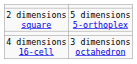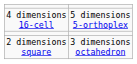(36, 20) 2 dimensions square -> (36, 20) 4 dimensions 16-cell
(36, 47) 4 dimensions 16-cell -> (36, 47) 2 dimensions square
